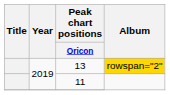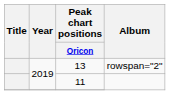(135, 66) gold background -> (135, 66) no background
